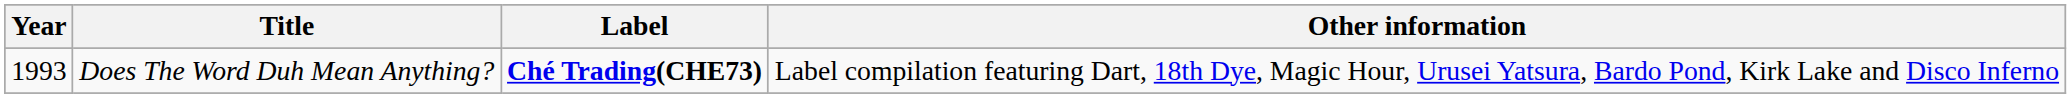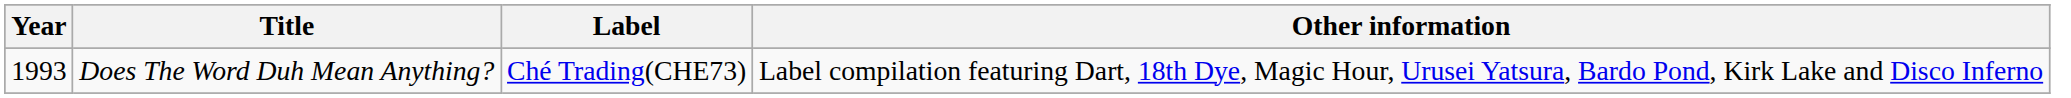(635, 70) bold -> (627, 70) normal
